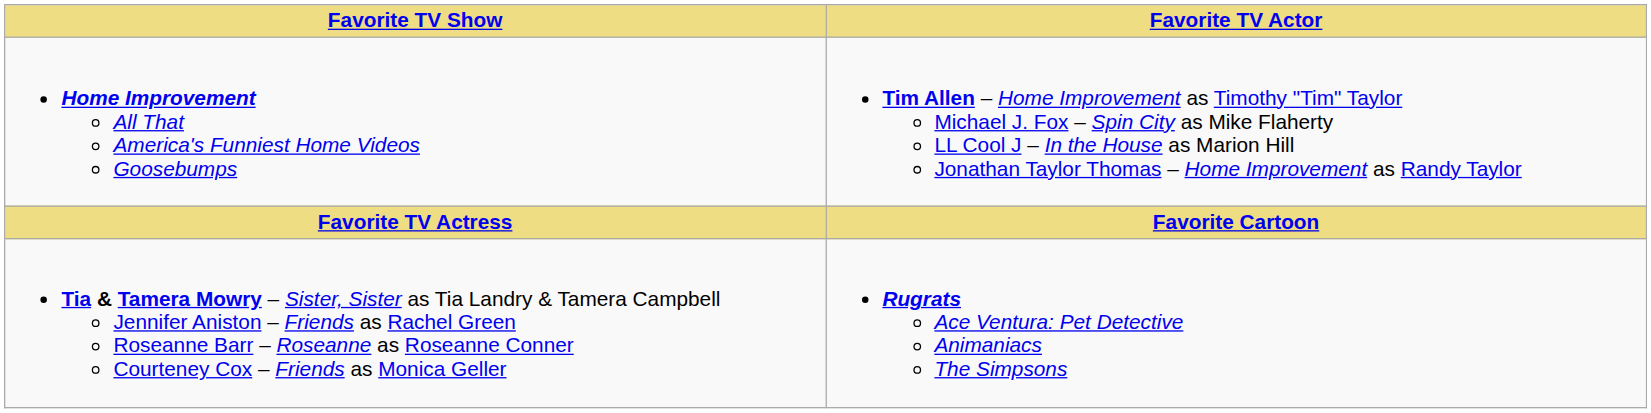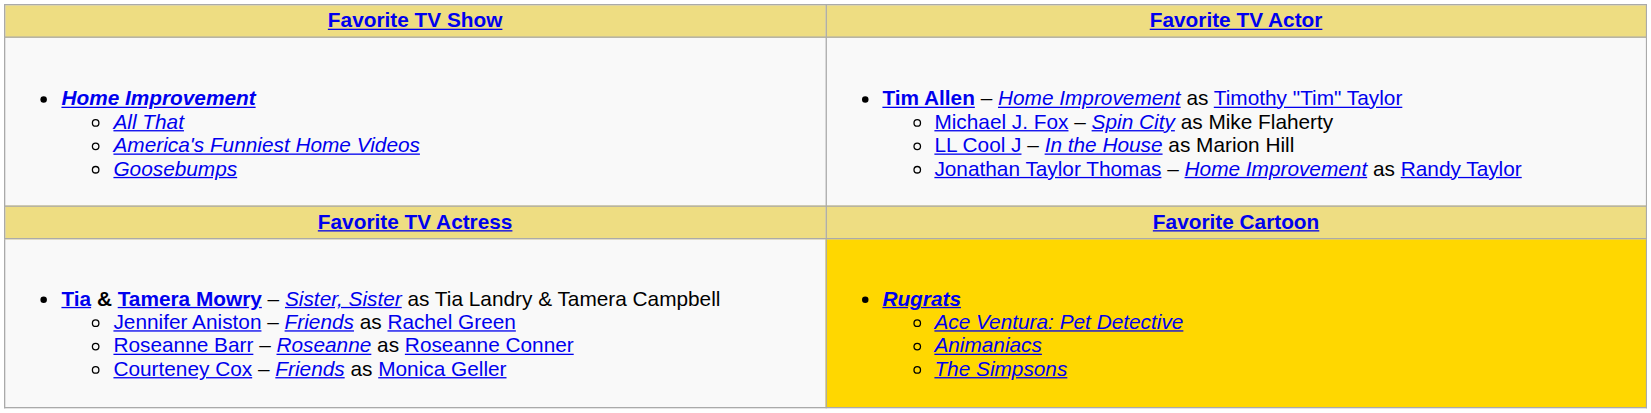(1236, 335) no background -> (1236, 335) gold background
